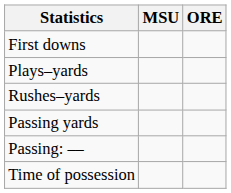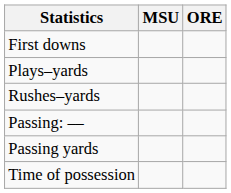rows swapped: (53, 122) <-> (46, 148)
